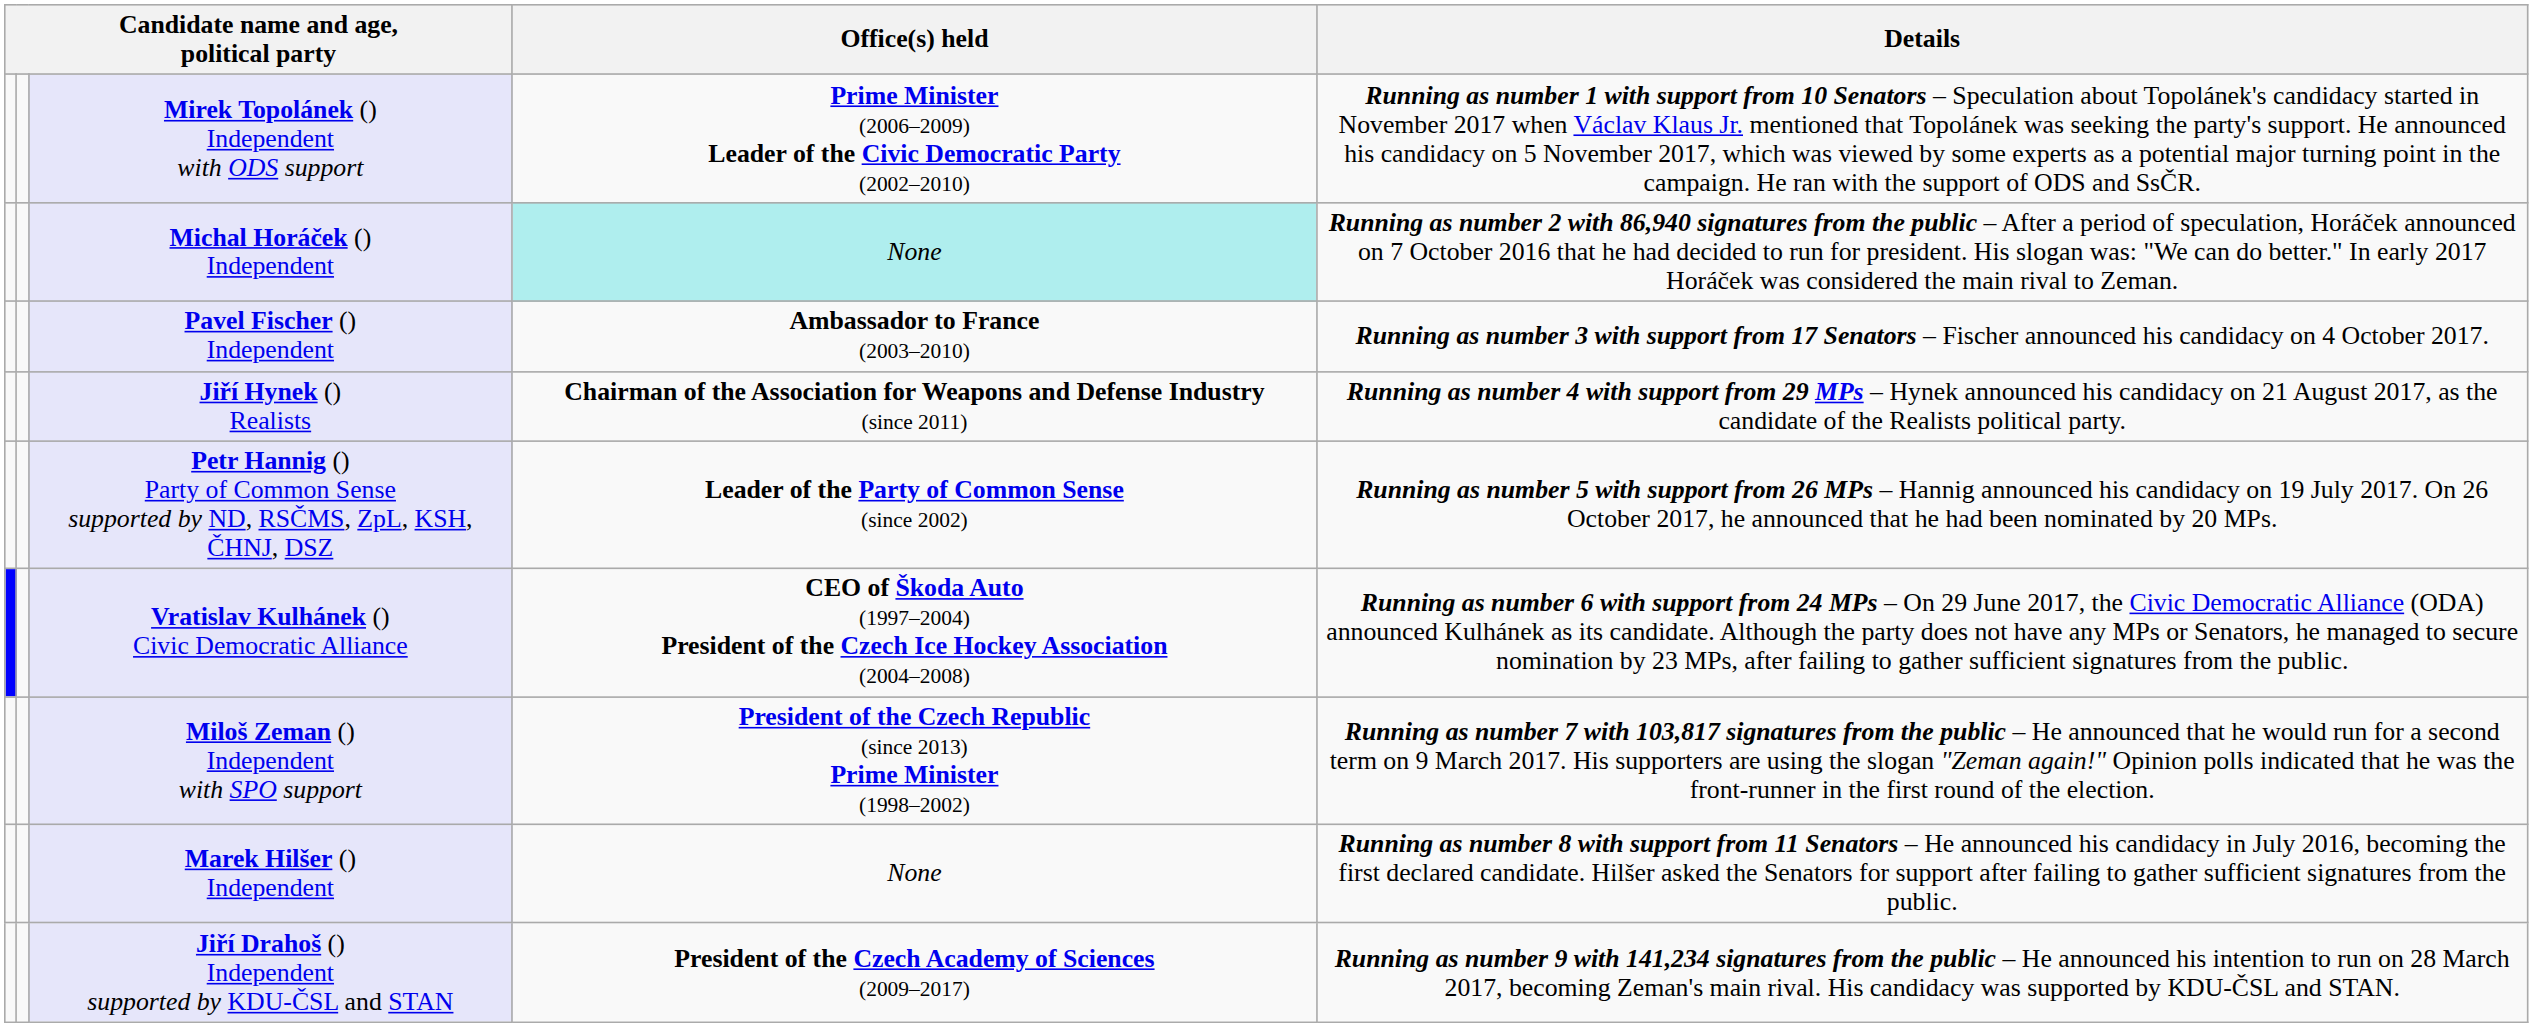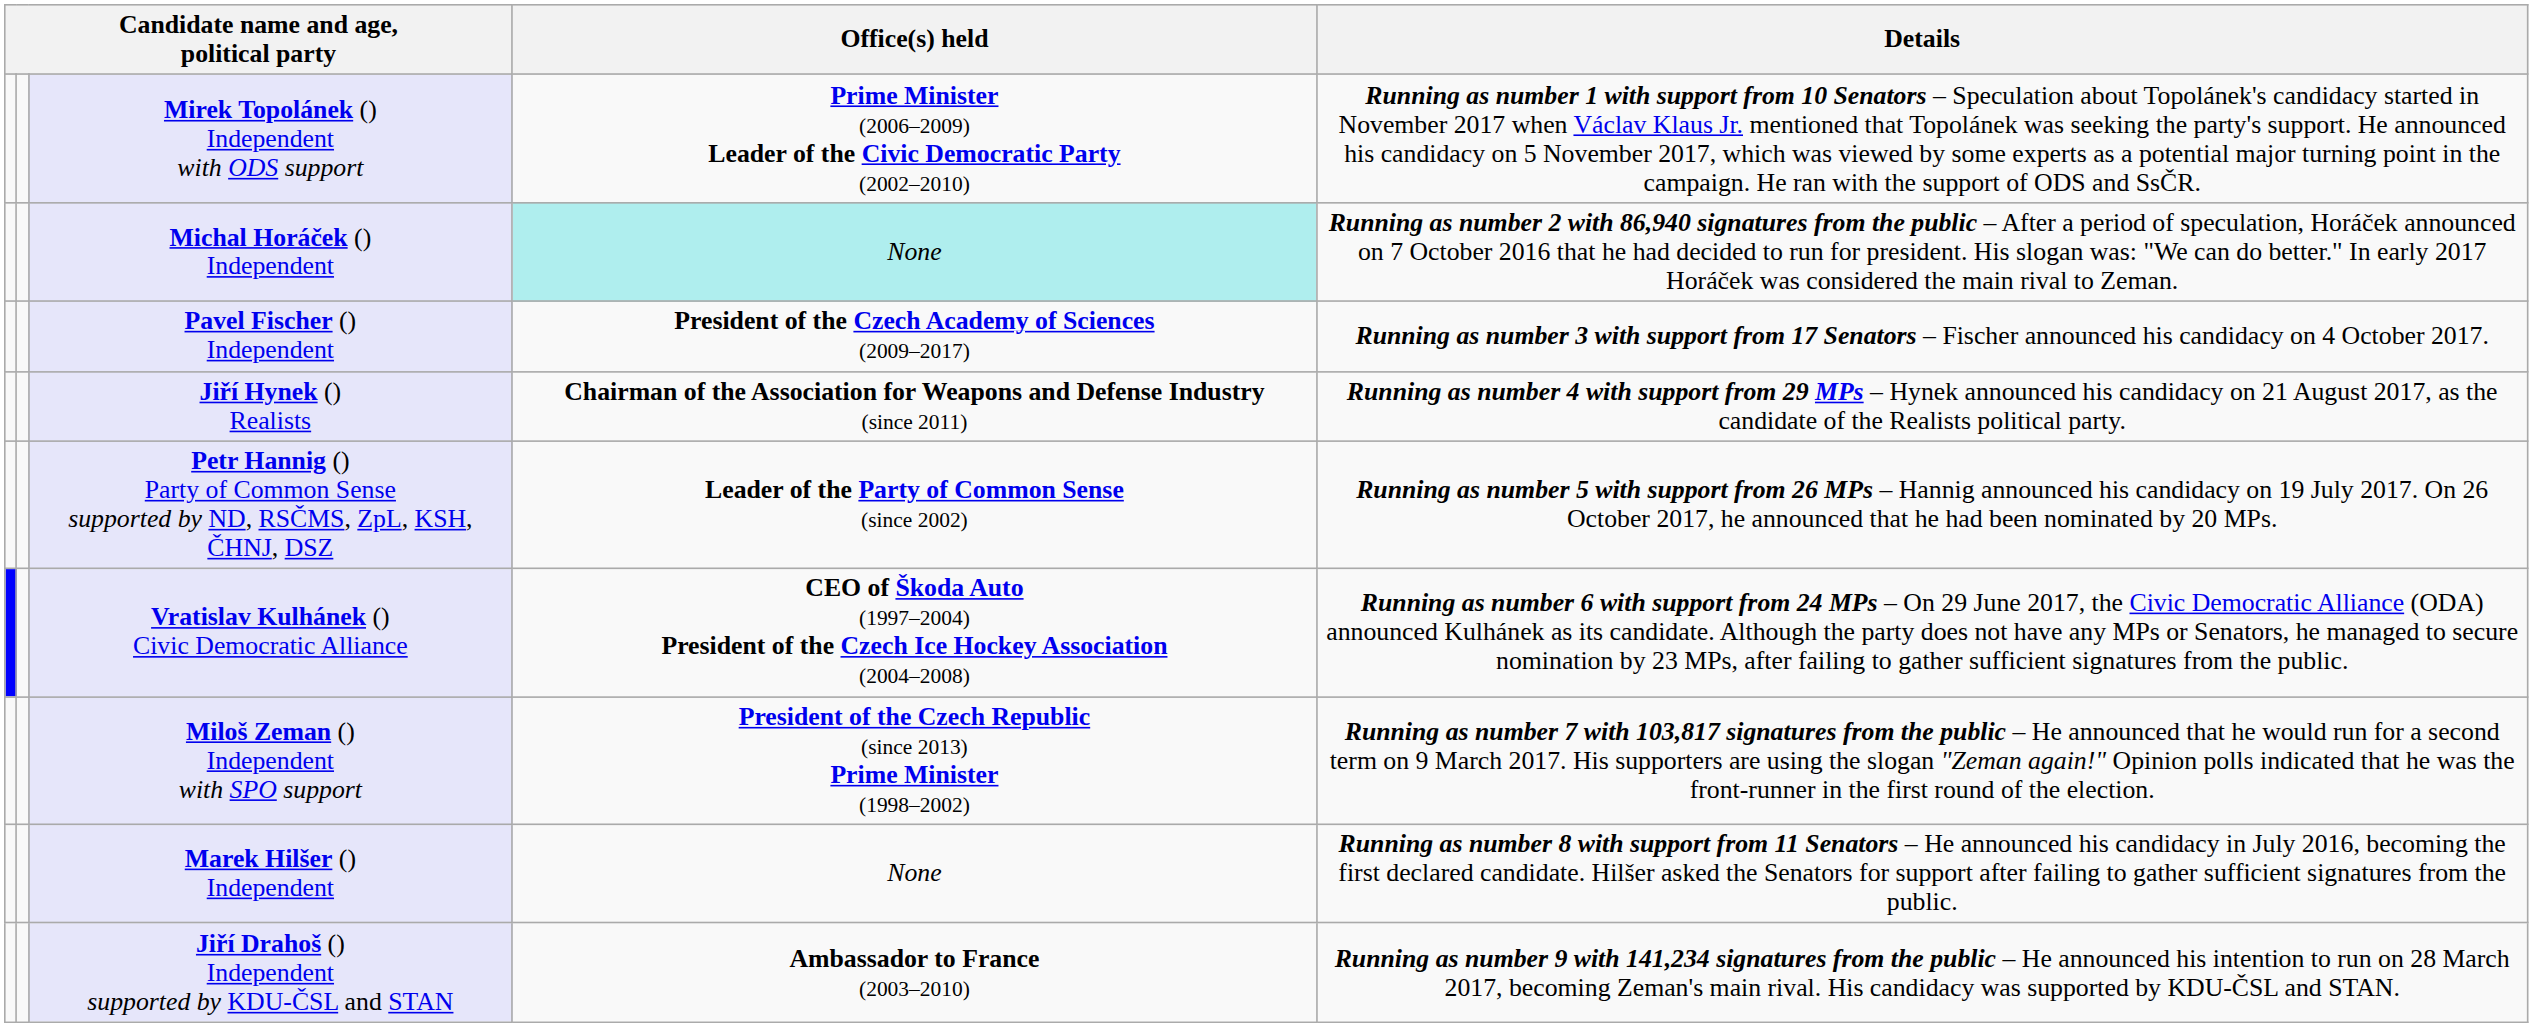(914, 335) Ambassador to France (2003–2010) -> (914, 335) President of the Czech Academy of Sciences (2009–2017)
(914, 972) President of the Czech Academy of Sciences (2009–2017) -> (914, 972) Ambassador to France (2003–2010)
